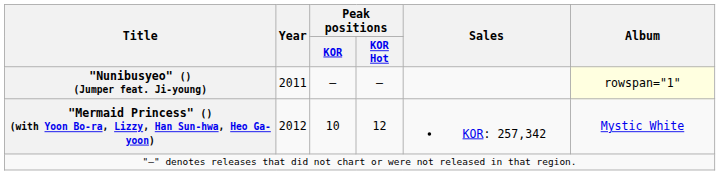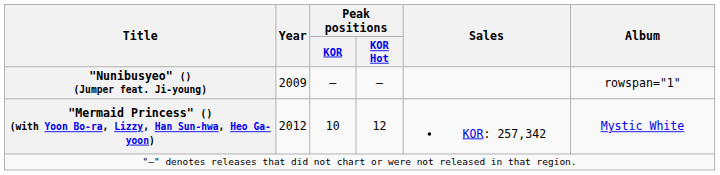(293, 83) 2011 -> (293, 83) 2009
(642, 83) lightyellow background -> (642, 83) no background
